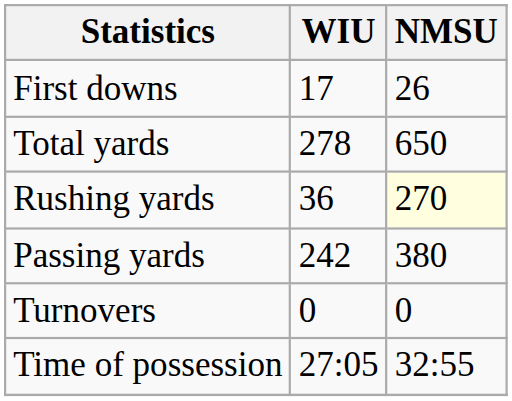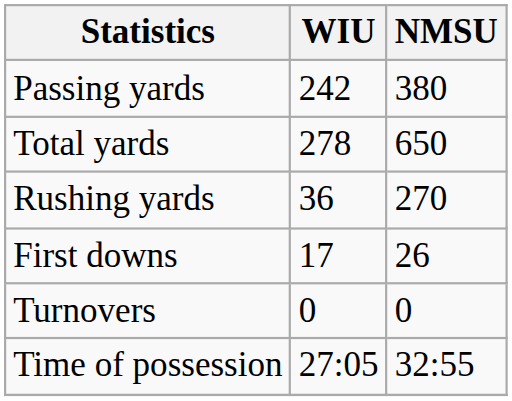rows swapped: (95, 87) <-> (109, 254)
(421, 199) lightyellow background -> (421, 199) no background
